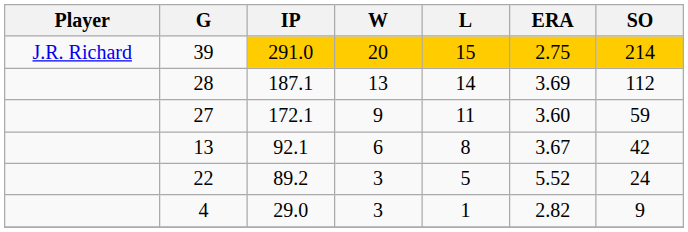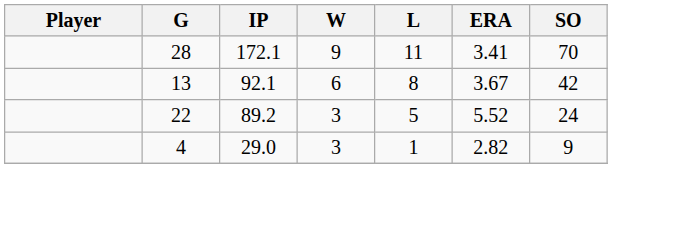- row: (291, 52)
- row: (291, 83)
(203, 115) 27 -> (181, 52) 28
(553, 115) 3.60 -> (491, 52) 3.41
(640, 115) 59 -> (568, 52) 70
